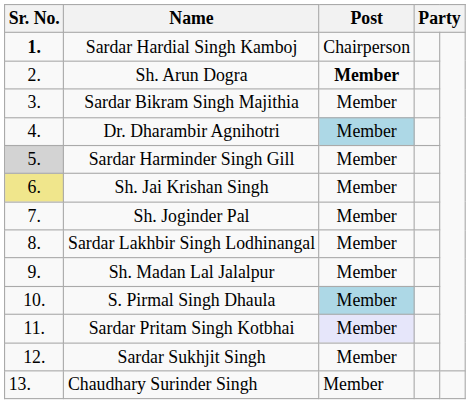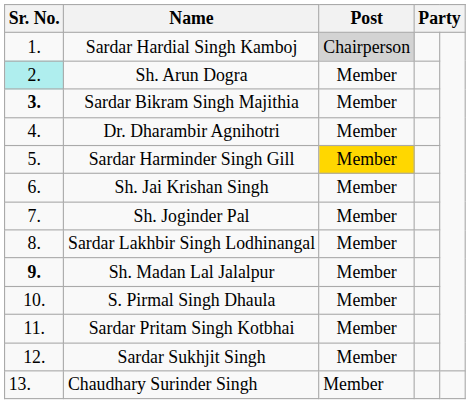(34, 46) bold -> (34, 46) normal
(367, 46) no background -> (367, 46) lightgrey background
(34, 74) no background -> (34, 74) paleturquoise background
(367, 74) bold -> (367, 74) normal
(34, 103) normal -> (34, 103) bold
(367, 131) lightblue background -> (367, 131) no background
(34, 159) lightgrey background -> (34, 159) no background
(367, 159) no background -> (367, 159) gold background
(34, 187) khaki background -> (34, 187) no background
(34, 272) normal -> (34, 272) bold
(367, 300) lightblue background -> (367, 300) no background
(367, 328) lavender background -> (367, 328) no background
